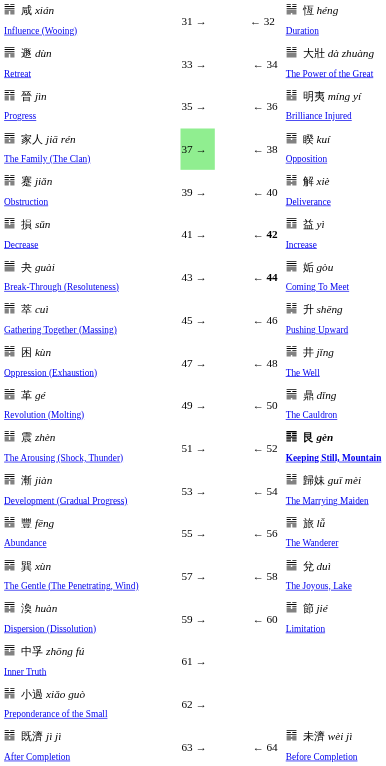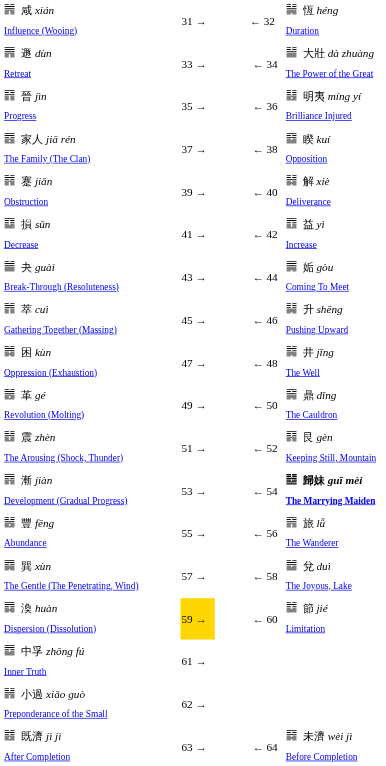(195, 149) lightgreen background -> (195, 149) no background
(265, 234) bold -> (265, 234) normal
(265, 277) bold -> (265, 277) normal
(334, 447) bold -> (331, 447) normal
(327, 490) normal -> (331, 490) bold
(195, 618) no background -> (195, 618) gold background
